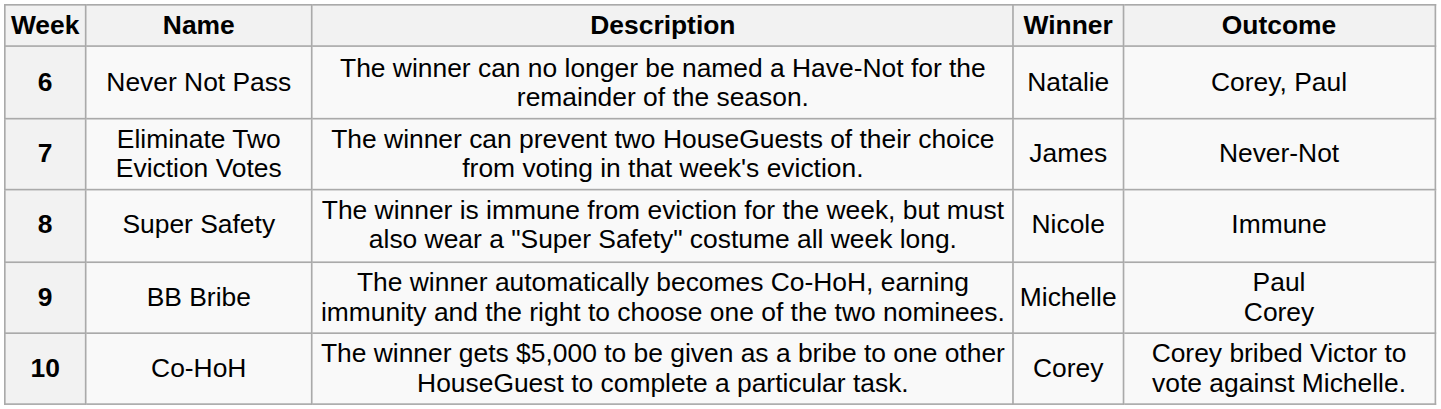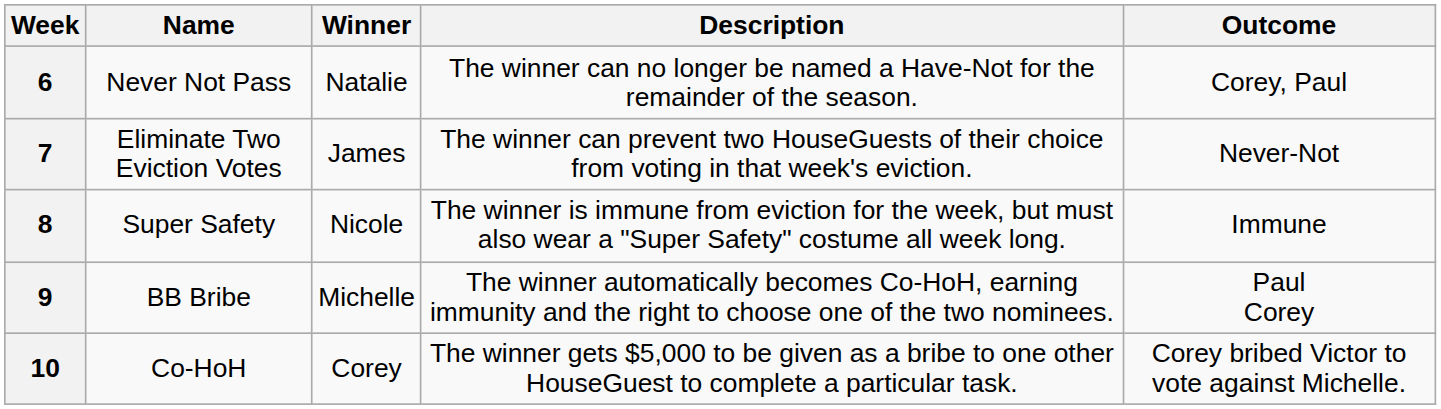columns swapped: (663, 25) <-> (1068, 25)
